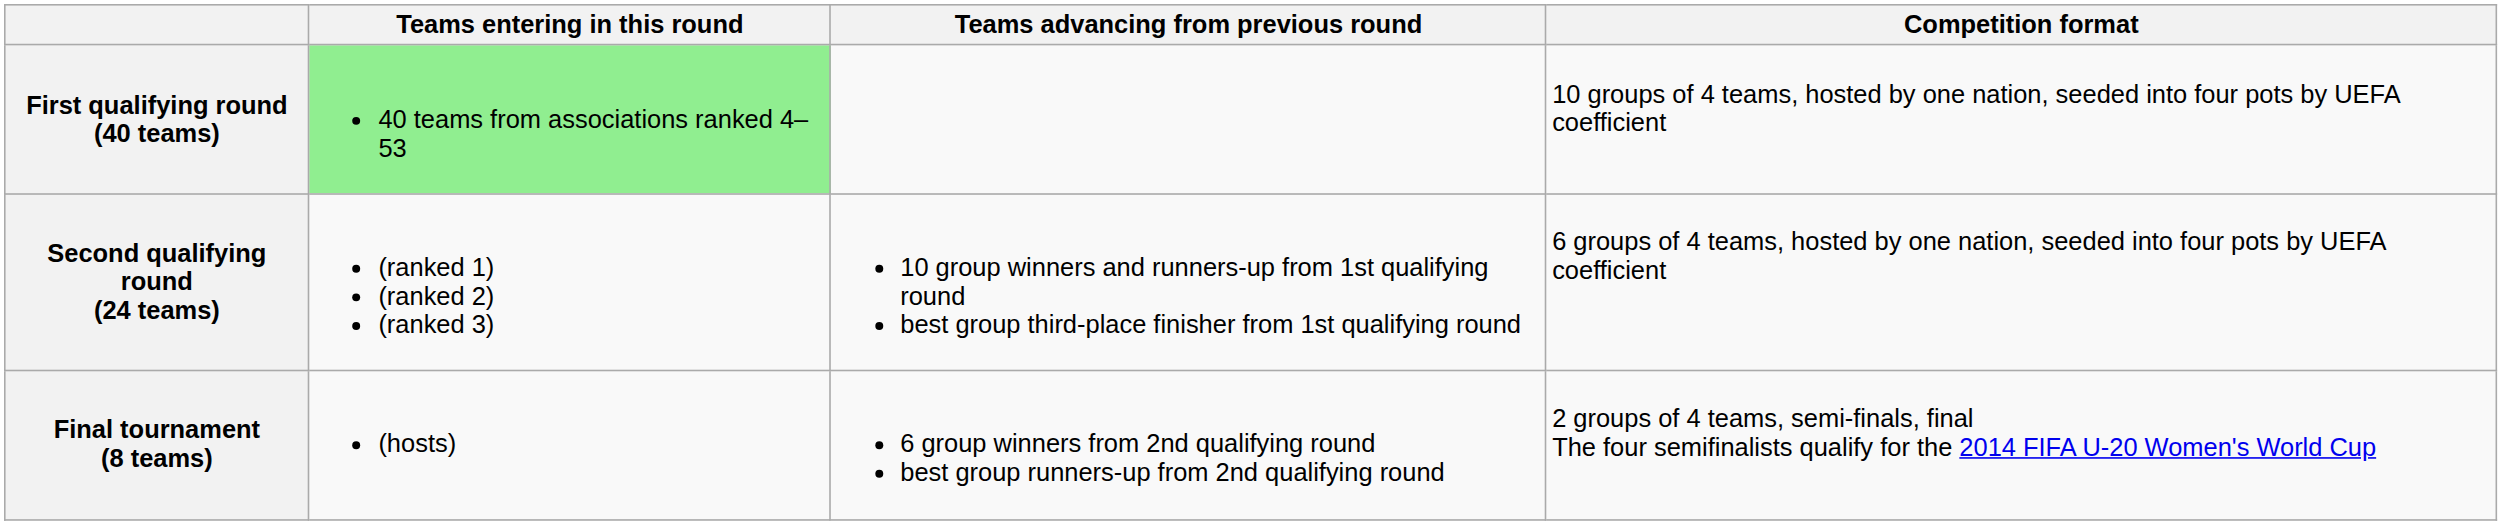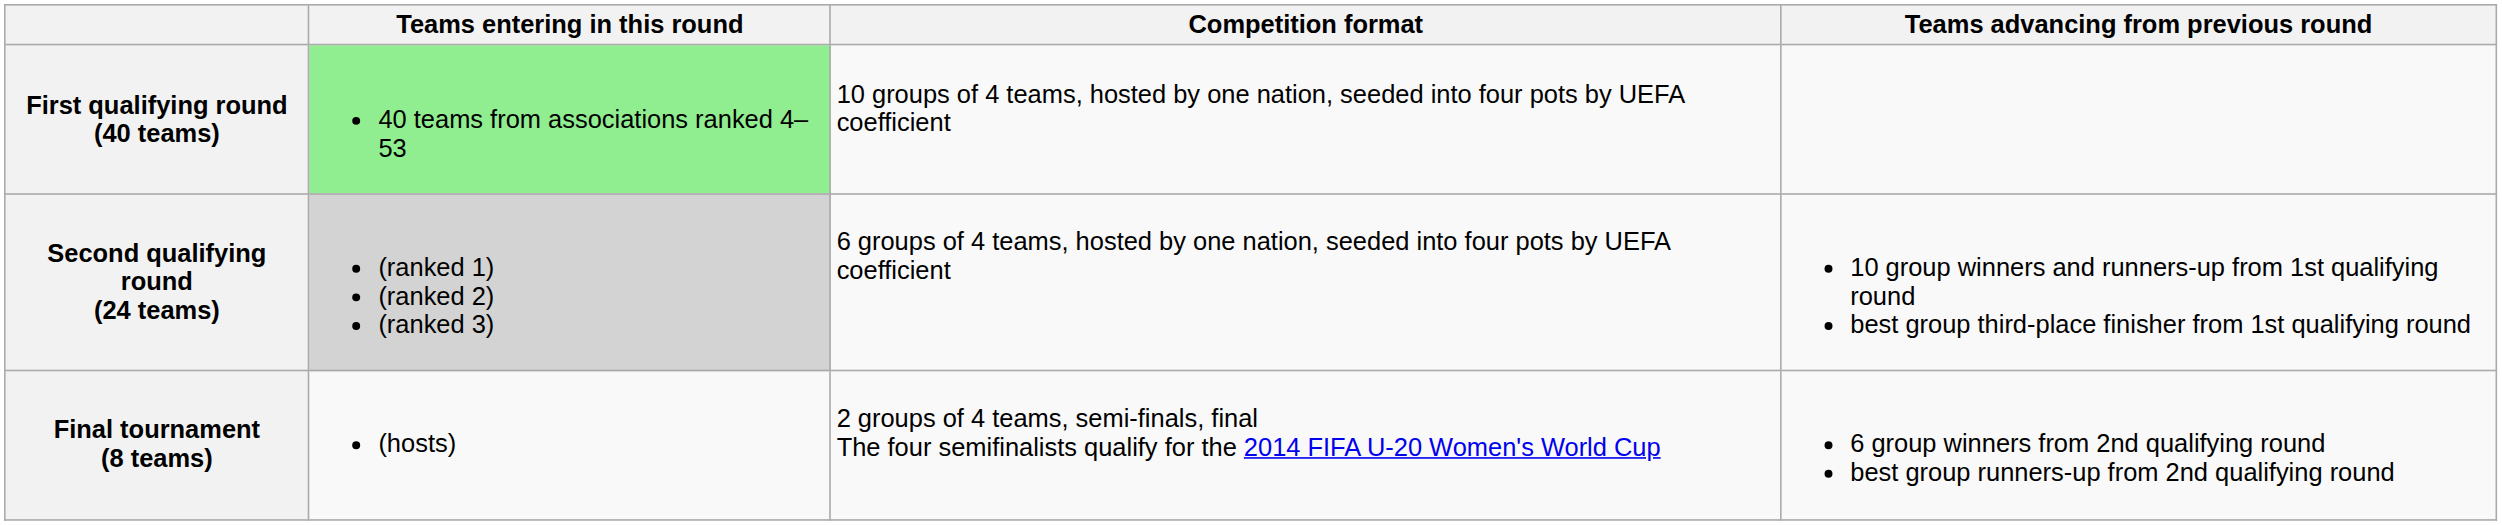columns swapped: (1189, 24) <-> (2021, 24)
(570, 296) no background -> (570, 296) lightgrey background
